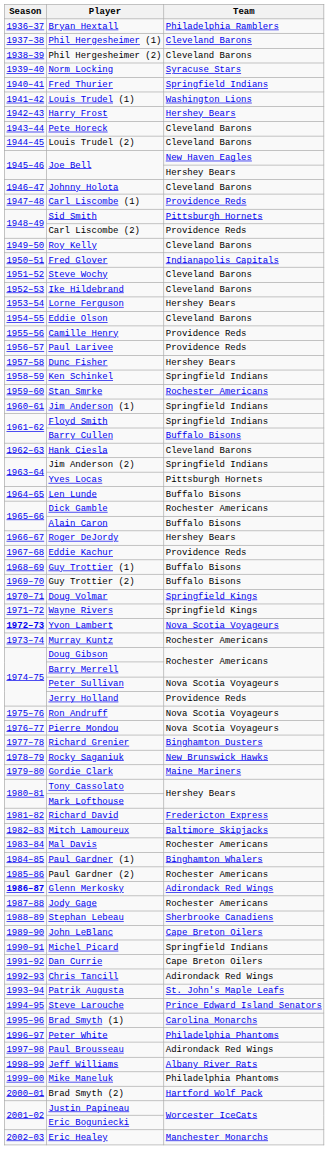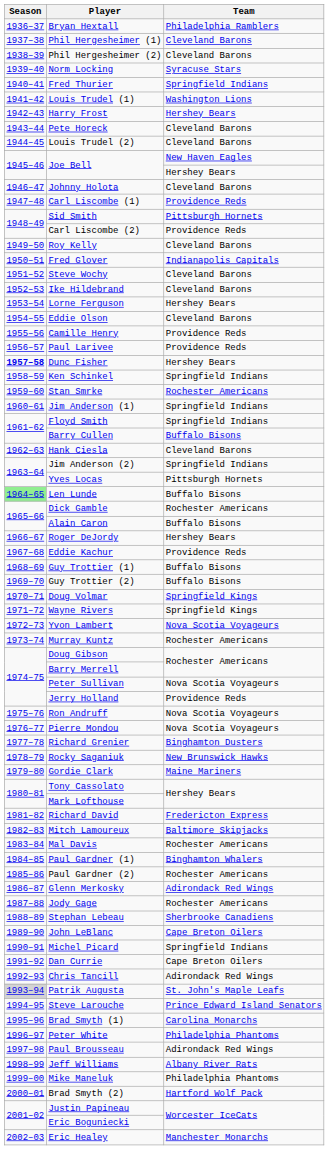(25, 363) normal -> (25, 363) bold
(25, 494) no background -> (25, 494) lightgreen background
(25, 626) bold -> (25, 626) normal
(25, 889) bold -> (25, 889) normal
(25, 991) no background -> (25, 991) lightgrey background
